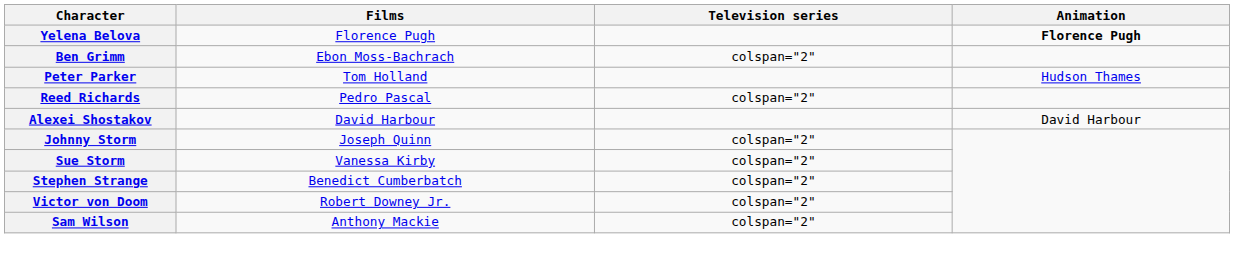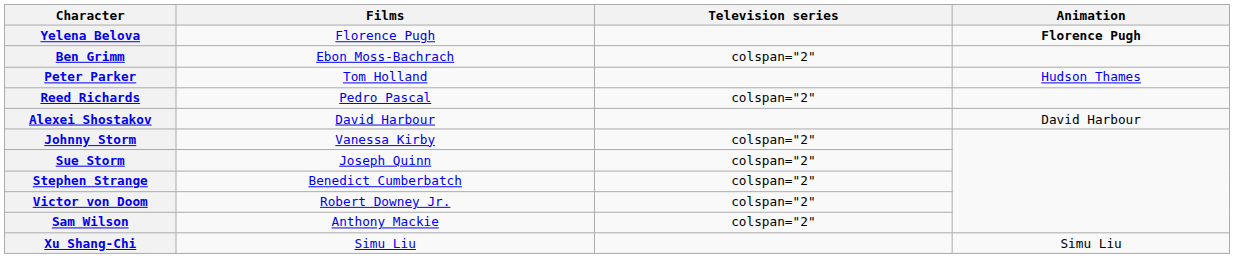(385, 139) Joseph Quinn -> (385, 139) Vanessa Kirby
(385, 160) Vanessa Kirby -> (385, 160) Joseph Quinn
+ row: (90, 243)
